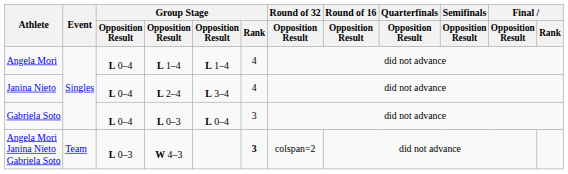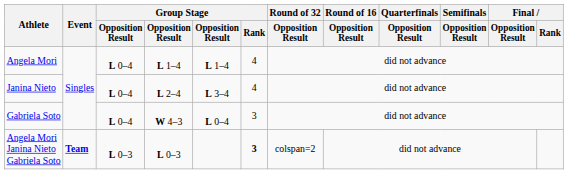(169, 122) L 0–3 -> (169, 122) W 4–3
(76, 149) normal -> (77, 149) bold
(169, 155) W 4–3 -> (169, 155) L 0–3
